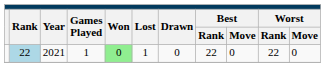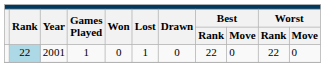(54, 53) 2021 -> (54, 53) 2001
(119, 53) lightgreen background -> (119, 53) no background
